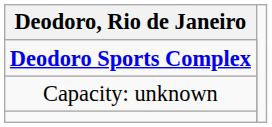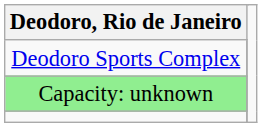(130, 57) bold -> (126, 57) normal
(130, 93) no background -> (126, 93) lightgreen background
